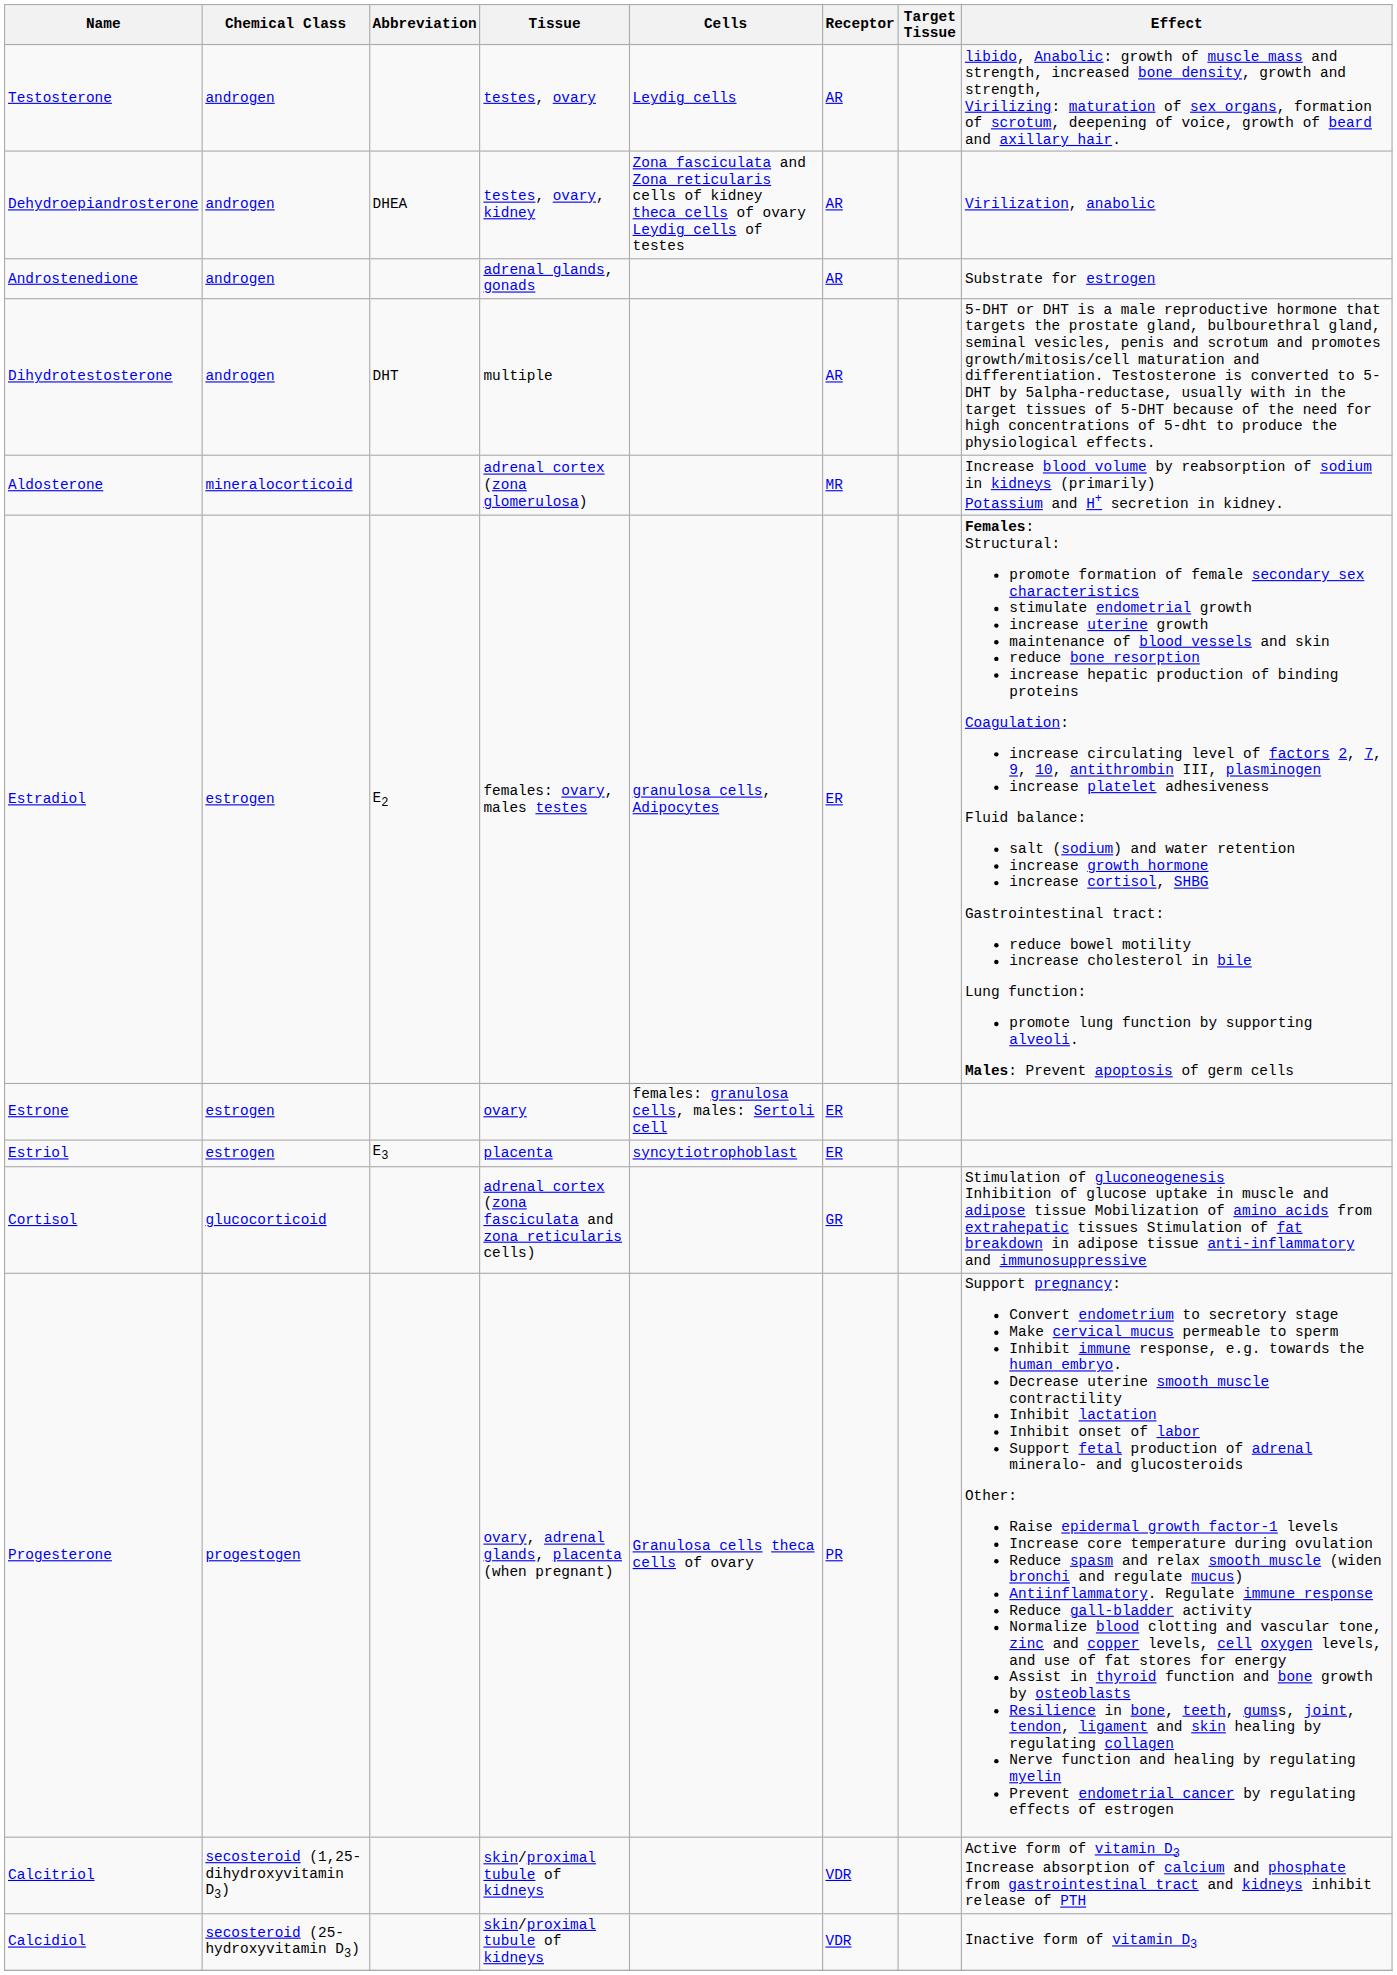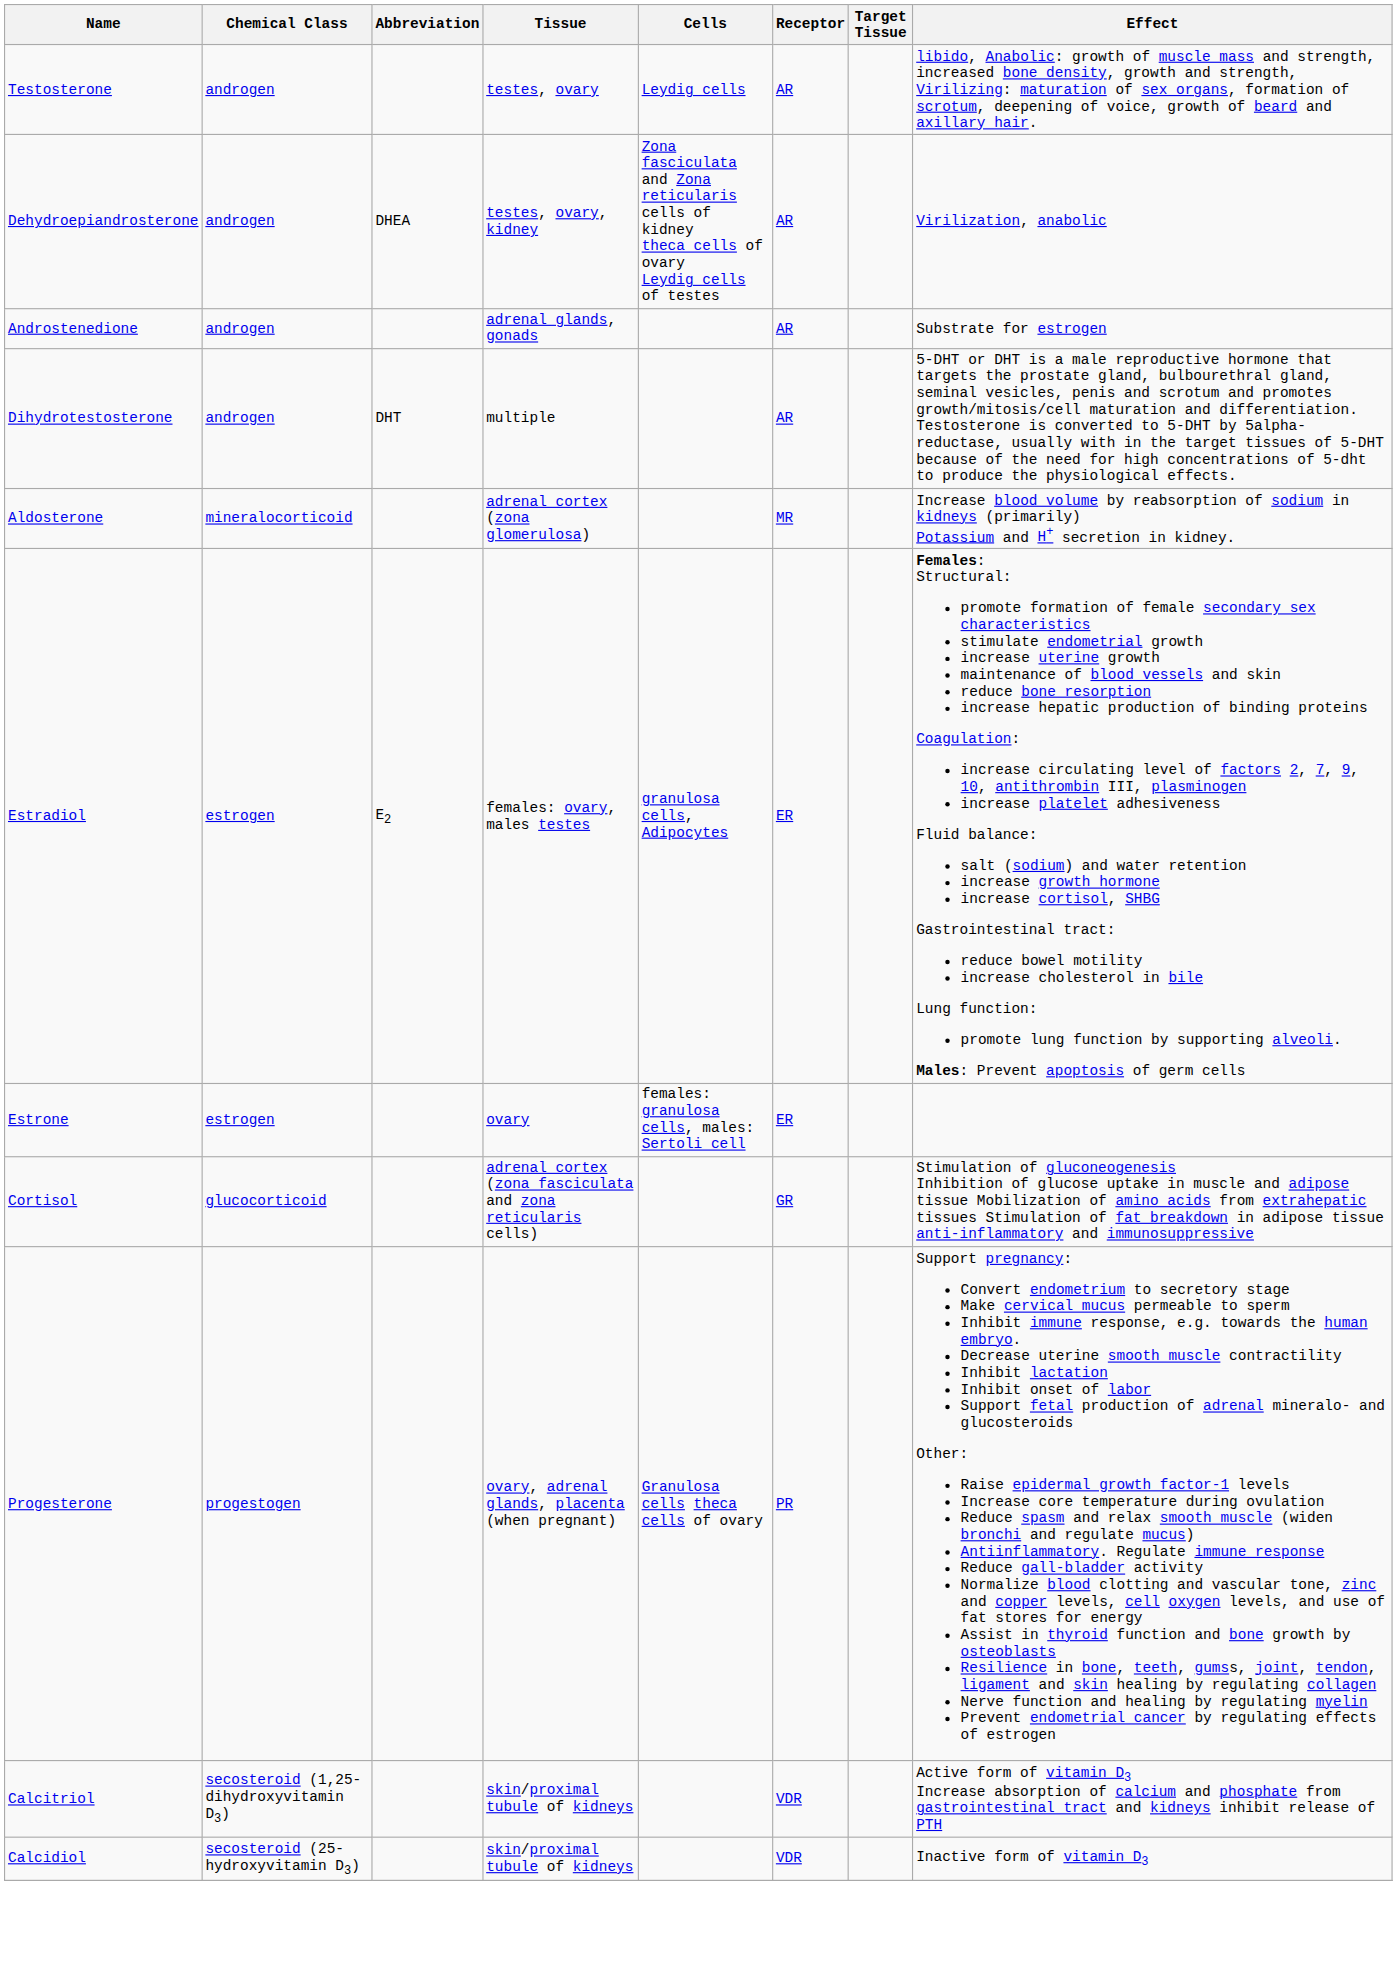- row: (38, 1153)
